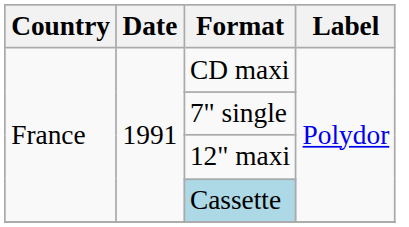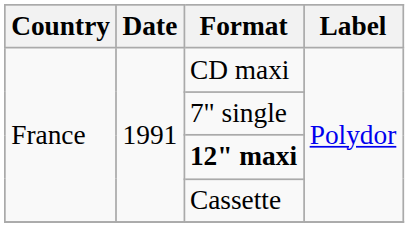(240, 156) normal -> (243, 156) bold
(236, 199) lightblue background -> (236, 199) no background
